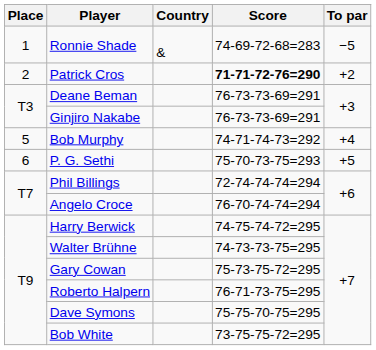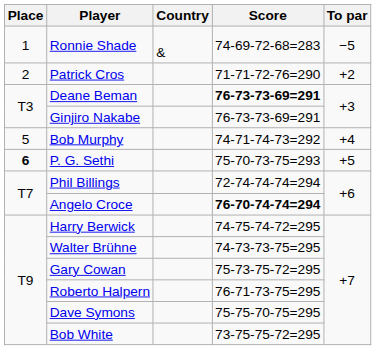(268, 74) bold -> (268, 74) normal
(268, 96) normal -> (268, 96) bold
(25, 161) normal -> (25, 161) bold
(268, 204) normal -> (268, 204) bold
